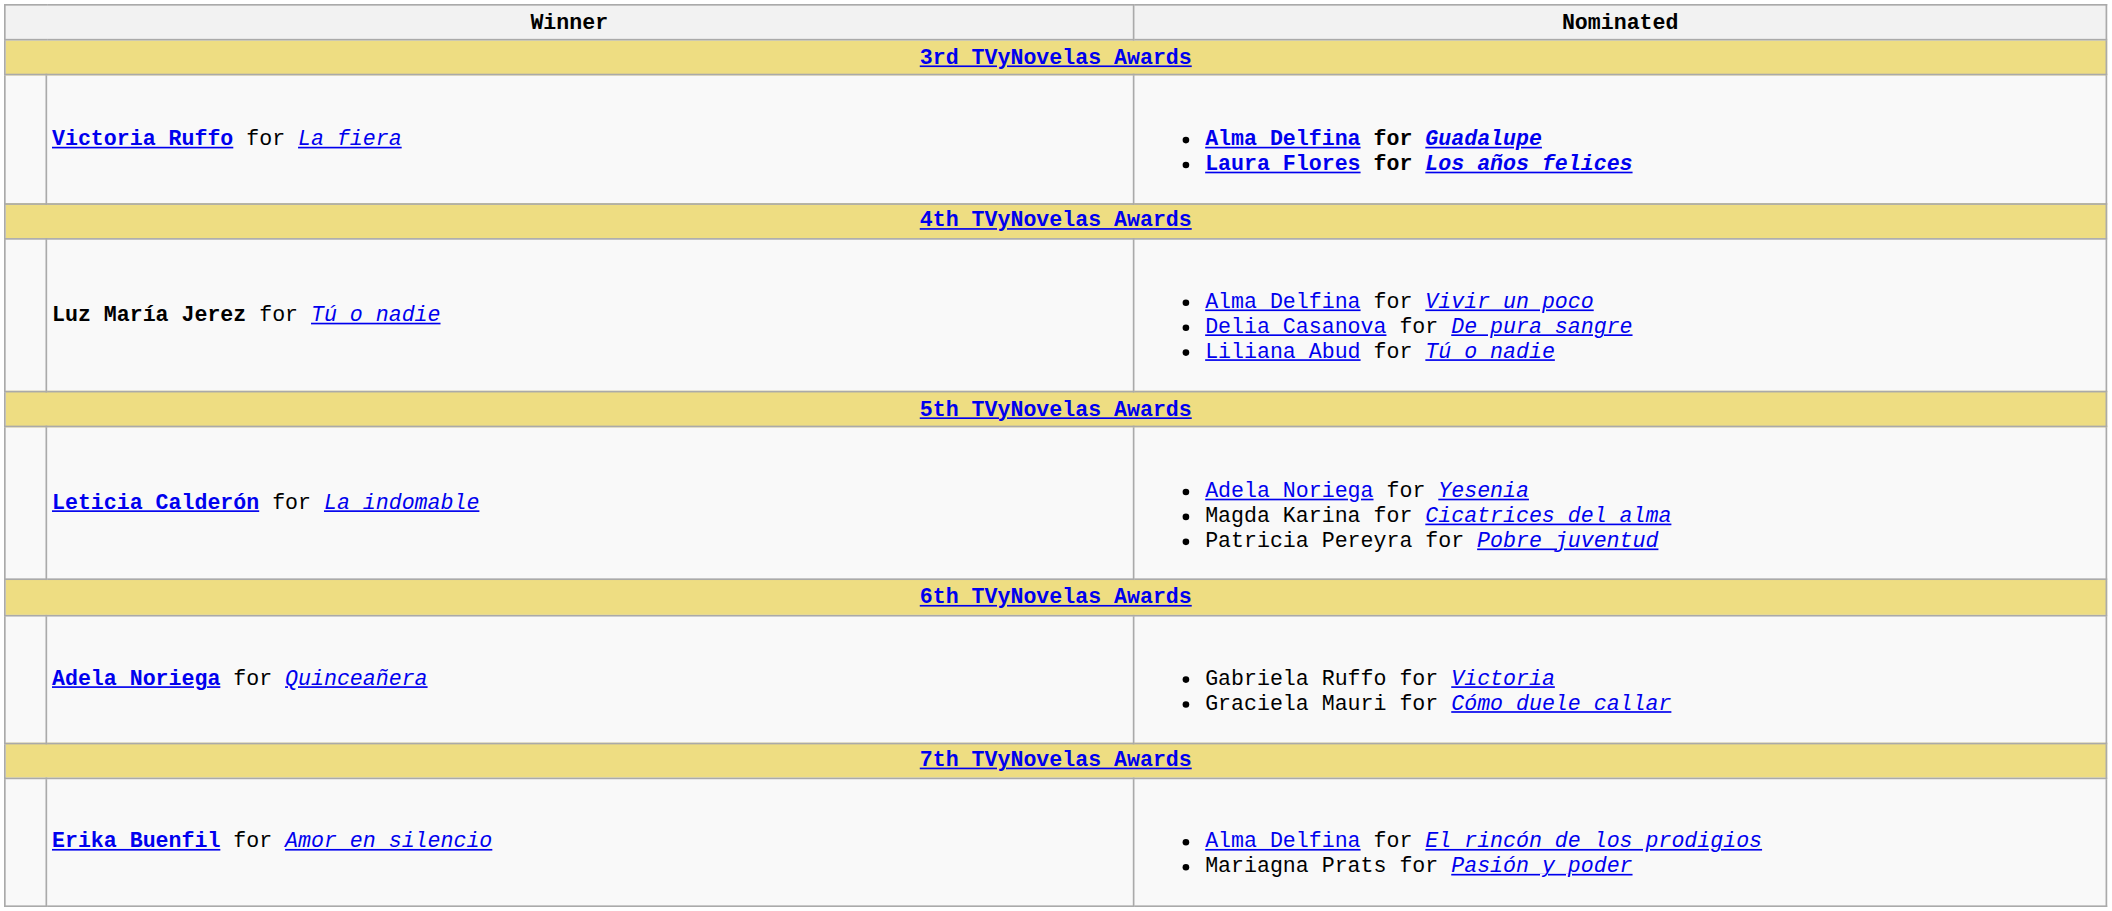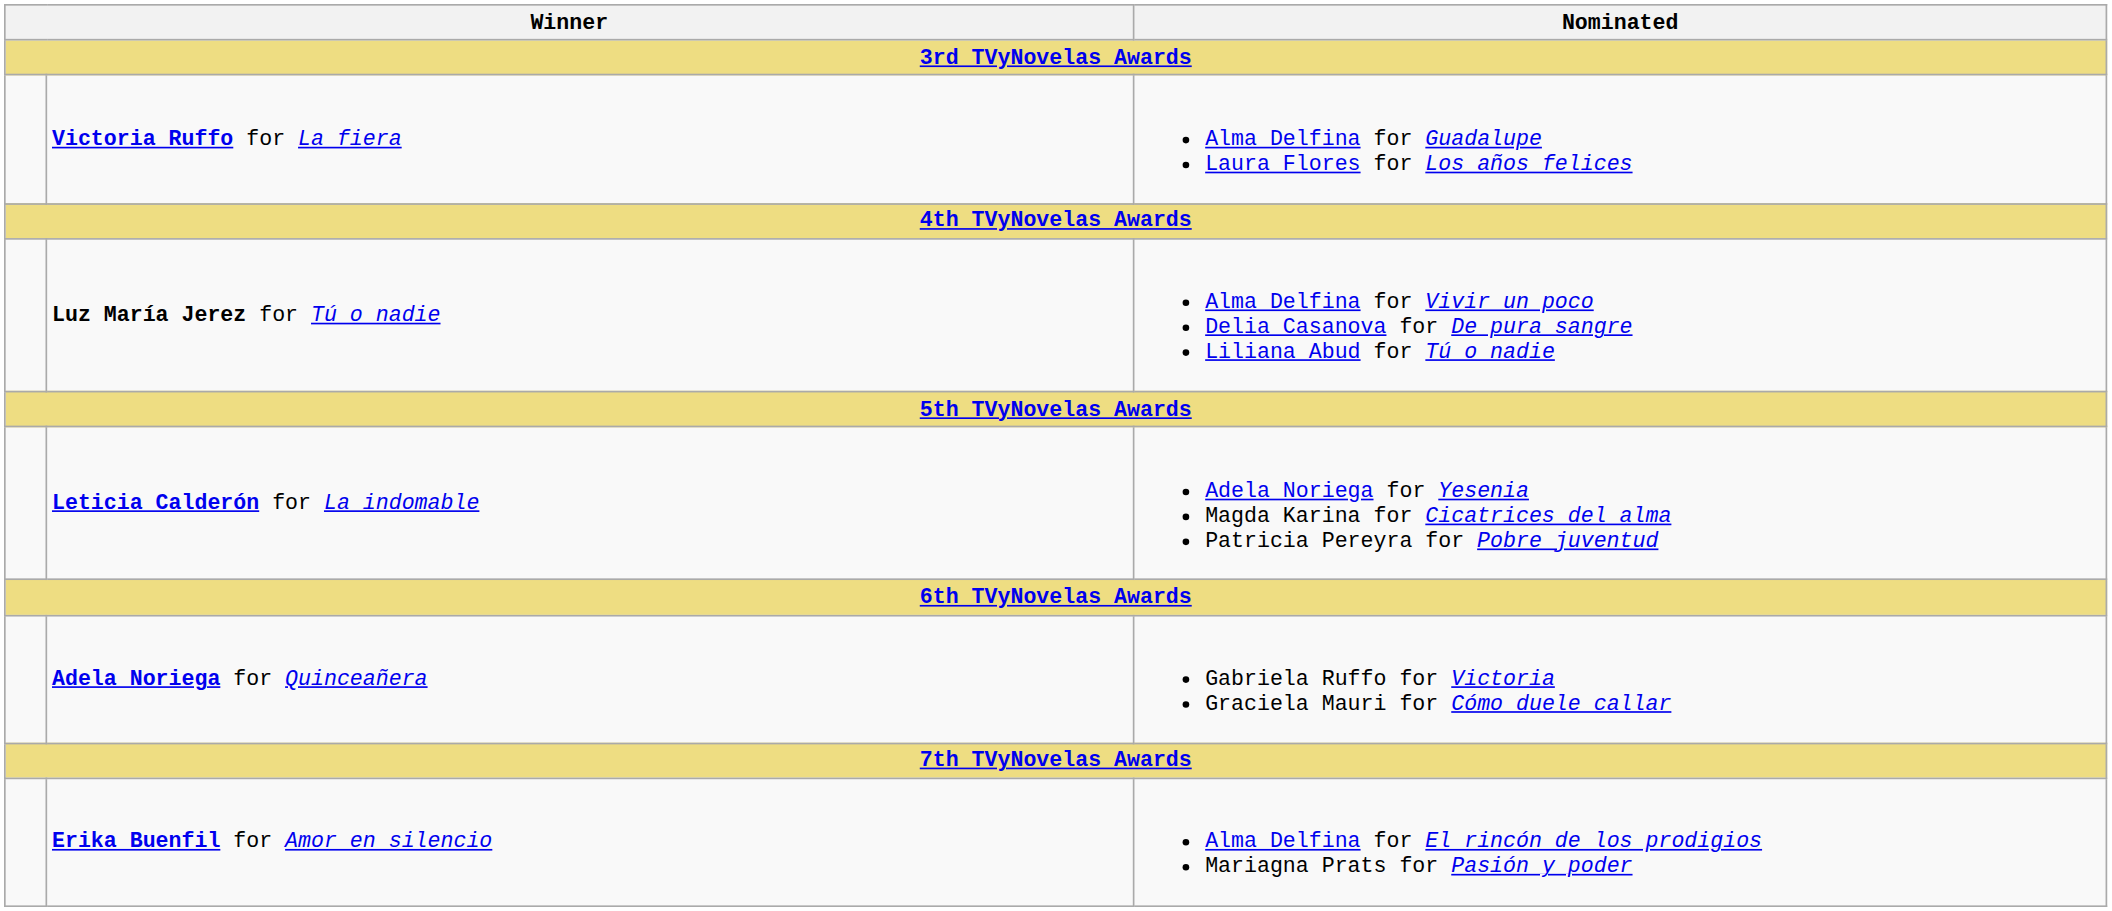(1620, 152) bold -> (1620, 152) normal
